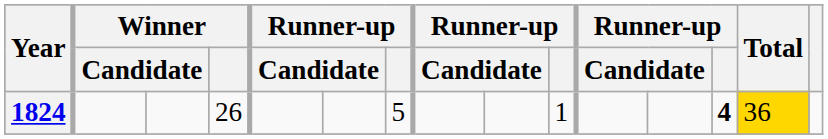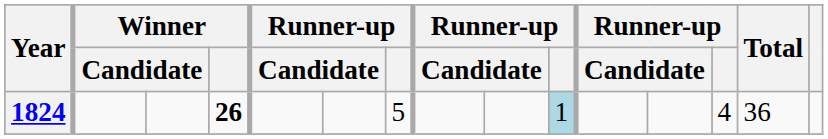(229, 112) normal -> (229, 112) bold
(561, 112) no background -> (561, 112) lightblue background
(724, 112) bold -> (724, 112) normal
(757, 112) gold background -> (757, 112) no background
